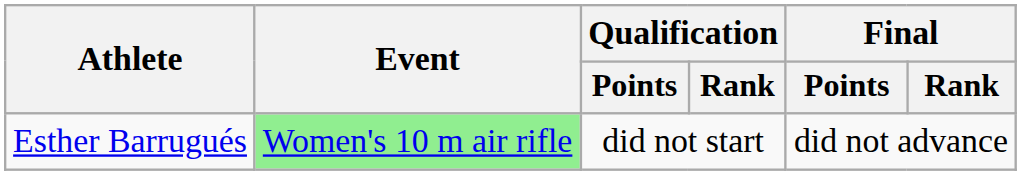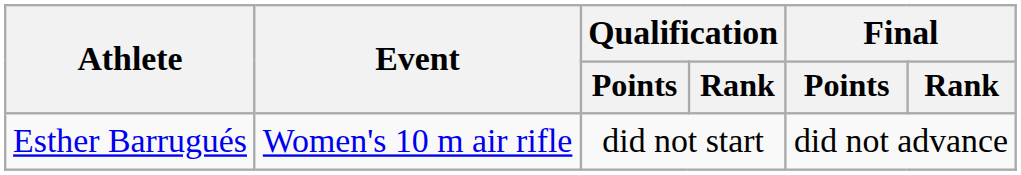(418, 141) lightgreen background -> (418, 141) no background
